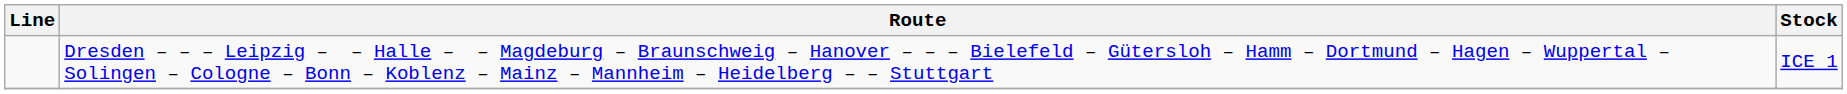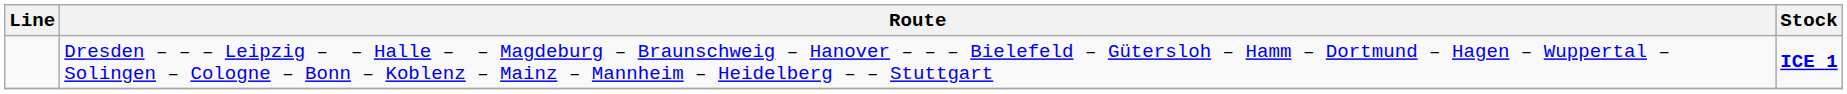(1809, 62) normal -> (1809, 62) bold
